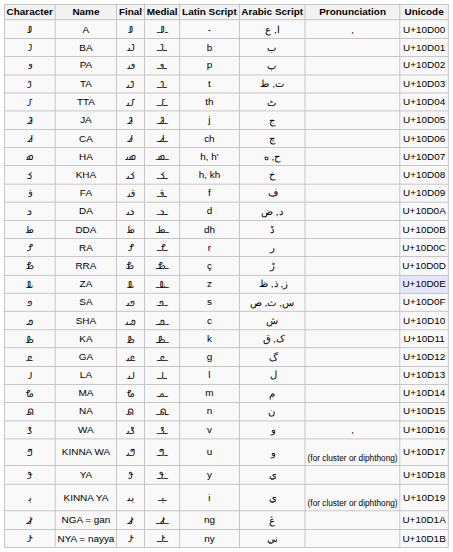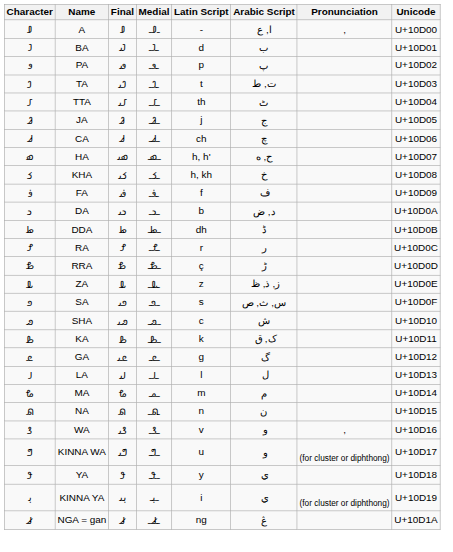(209, 47) b -> (201, 47) d
(209, 211) d -> (201, 211) b
(424, 284) lavender background -> (416, 284) no background
- row: (86, 538)
